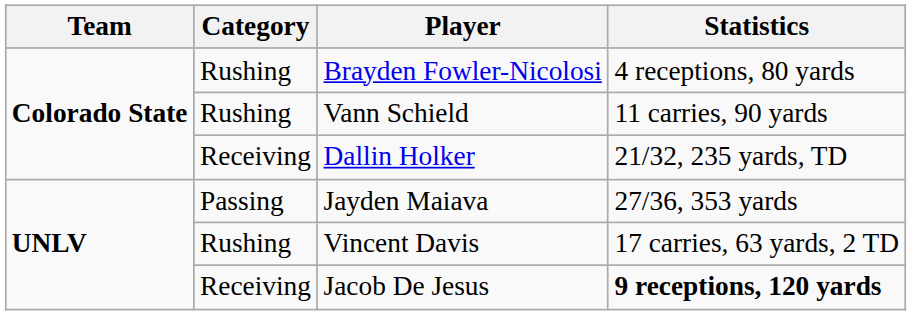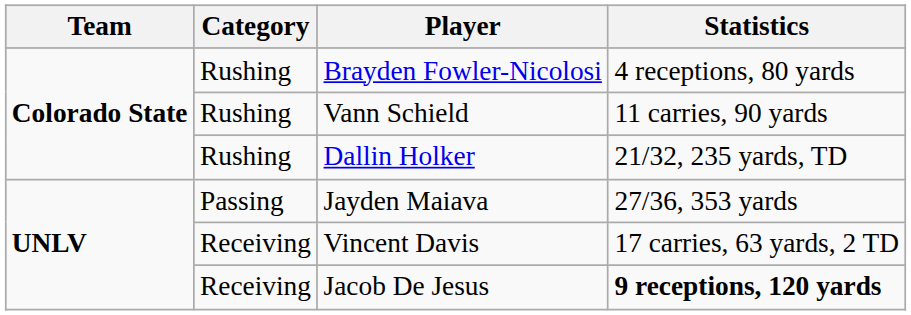(255, 156) Receiving -> (246, 156) Rushing
(246, 243) Rushing -> (255, 243) Receiving
